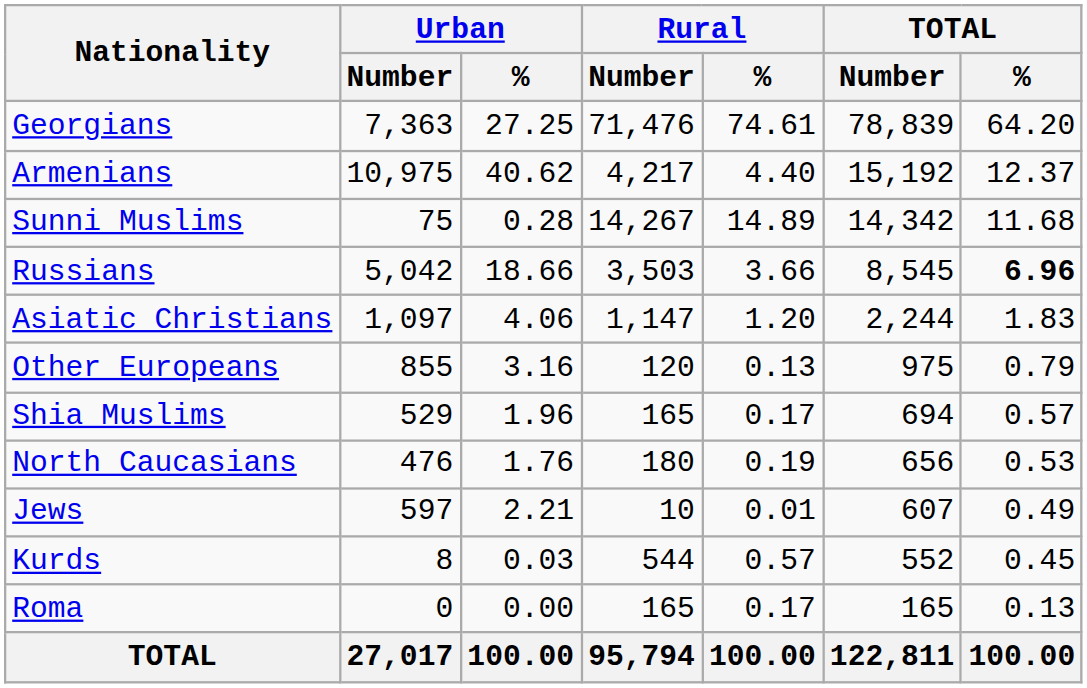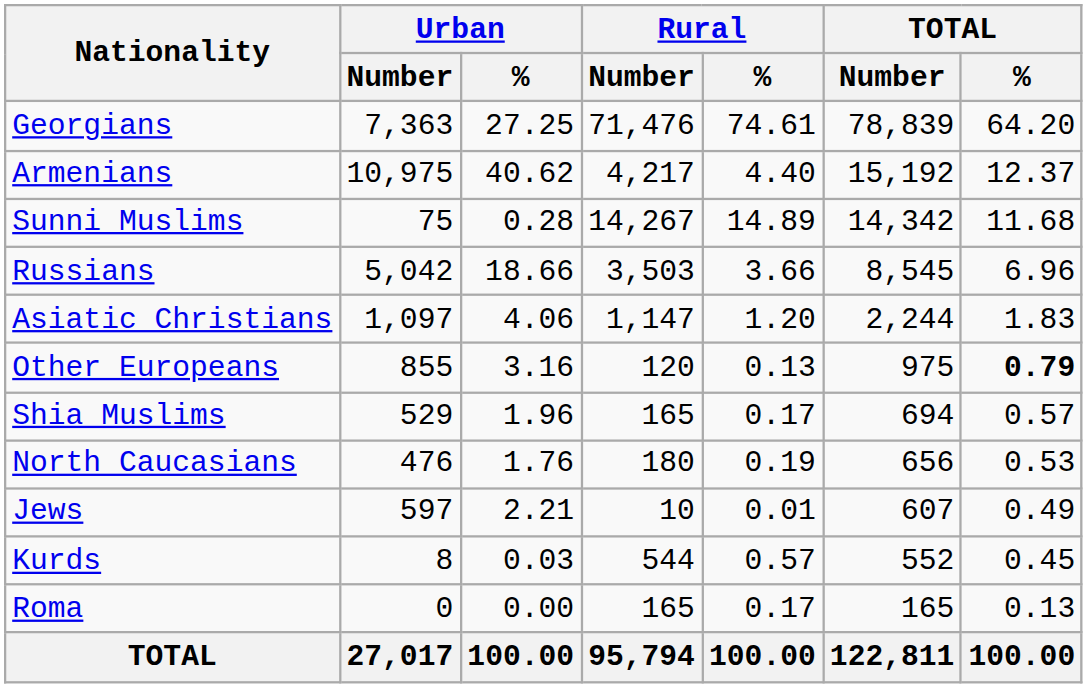(1040, 271) bold -> (1040, 271) normal
(1040, 367) normal -> (1040, 367) bold
